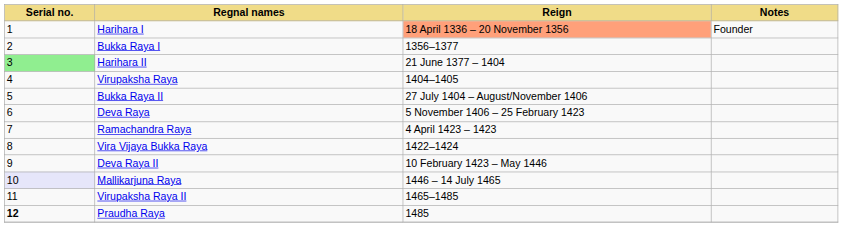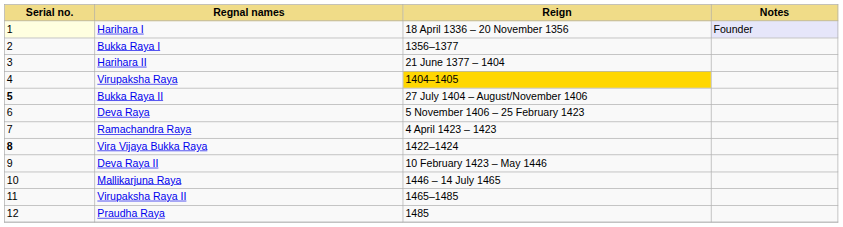(10, 29) no background -> (10, 29) lightyellow background
(487, 29) lightsalmon background -> (487, 29) no background
(733, 29) no background -> (733, 29) lavender background
(10, 63) lightgreen background -> (10, 63) no background
(432, 79) no background -> (432, 79) gold background
(10, 96) normal -> (10, 96) bold
(10, 146) normal -> (10, 146) bold
(13, 180) lavender background -> (13, 180) no background
(13, 213) bold -> (13, 213) normal
